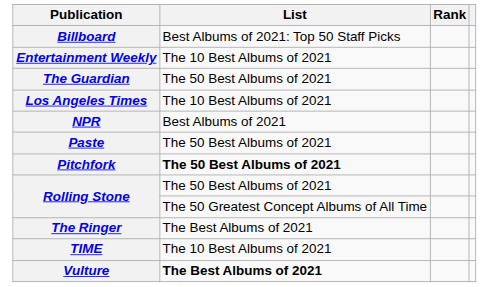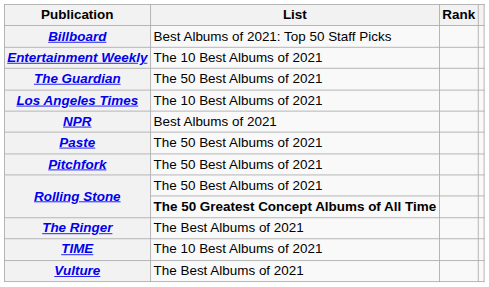(252, 164) bold -> (238, 164) normal
(295, 206) normal -> (295, 206) bold
(242, 270) bold -> (229, 270) normal
